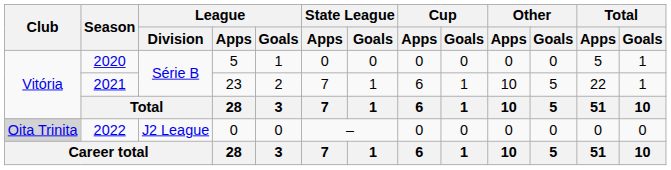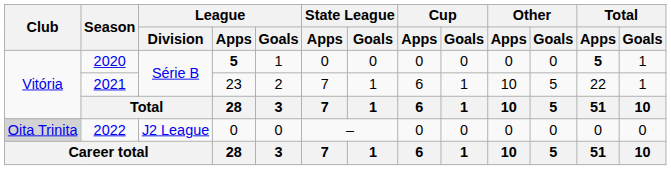(234, 61) normal -> (234, 61) bold
(598, 61) normal -> (598, 61) bold
